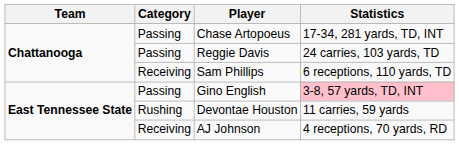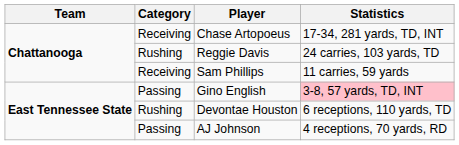(159, 33) Passing -> (164, 33) Receiving
(159, 52) Passing -> (160, 52) Rushing
(377, 72) 6 receptions, 110 yards, TD -> (356, 72) 11 carries, 59 yards
(356, 110) 11 carries, 59 yards -> (377, 110) 6 receptions, 110 yards, TD
(164, 130) Receiving -> (159, 130) Passing
